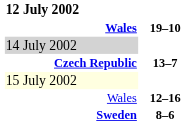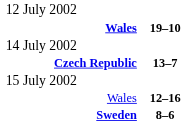(42, 10) bold -> (41, 10) normal
(41, 45) lightgrey background -> (41, 45) no background
(41, 80) lightyellow background -> (41, 80) no background
